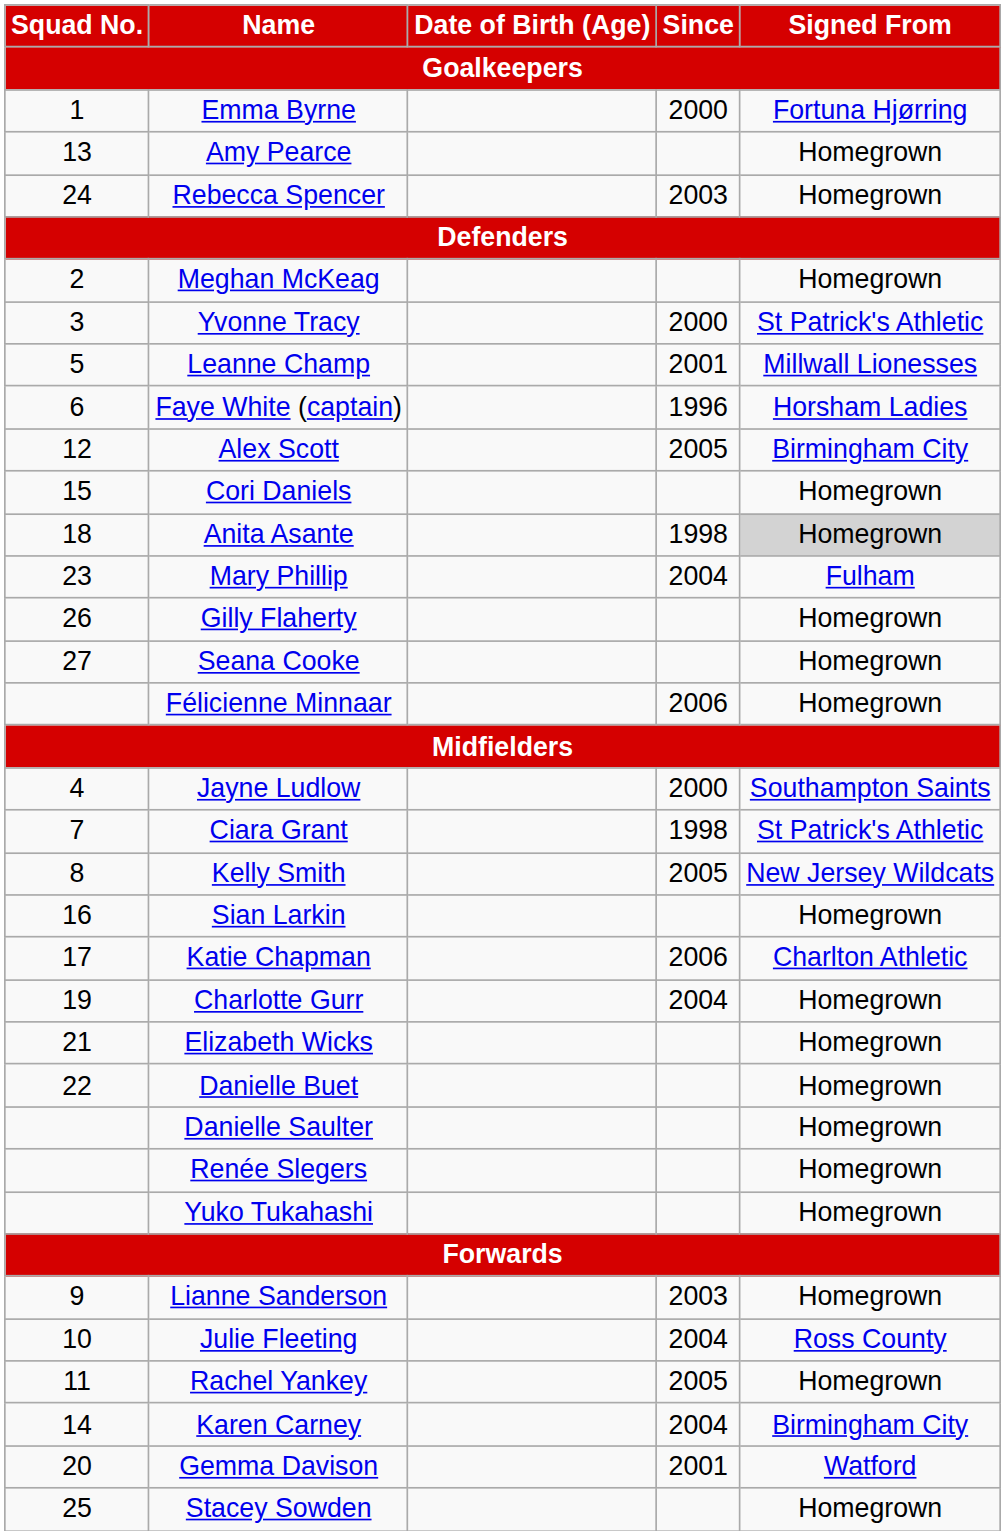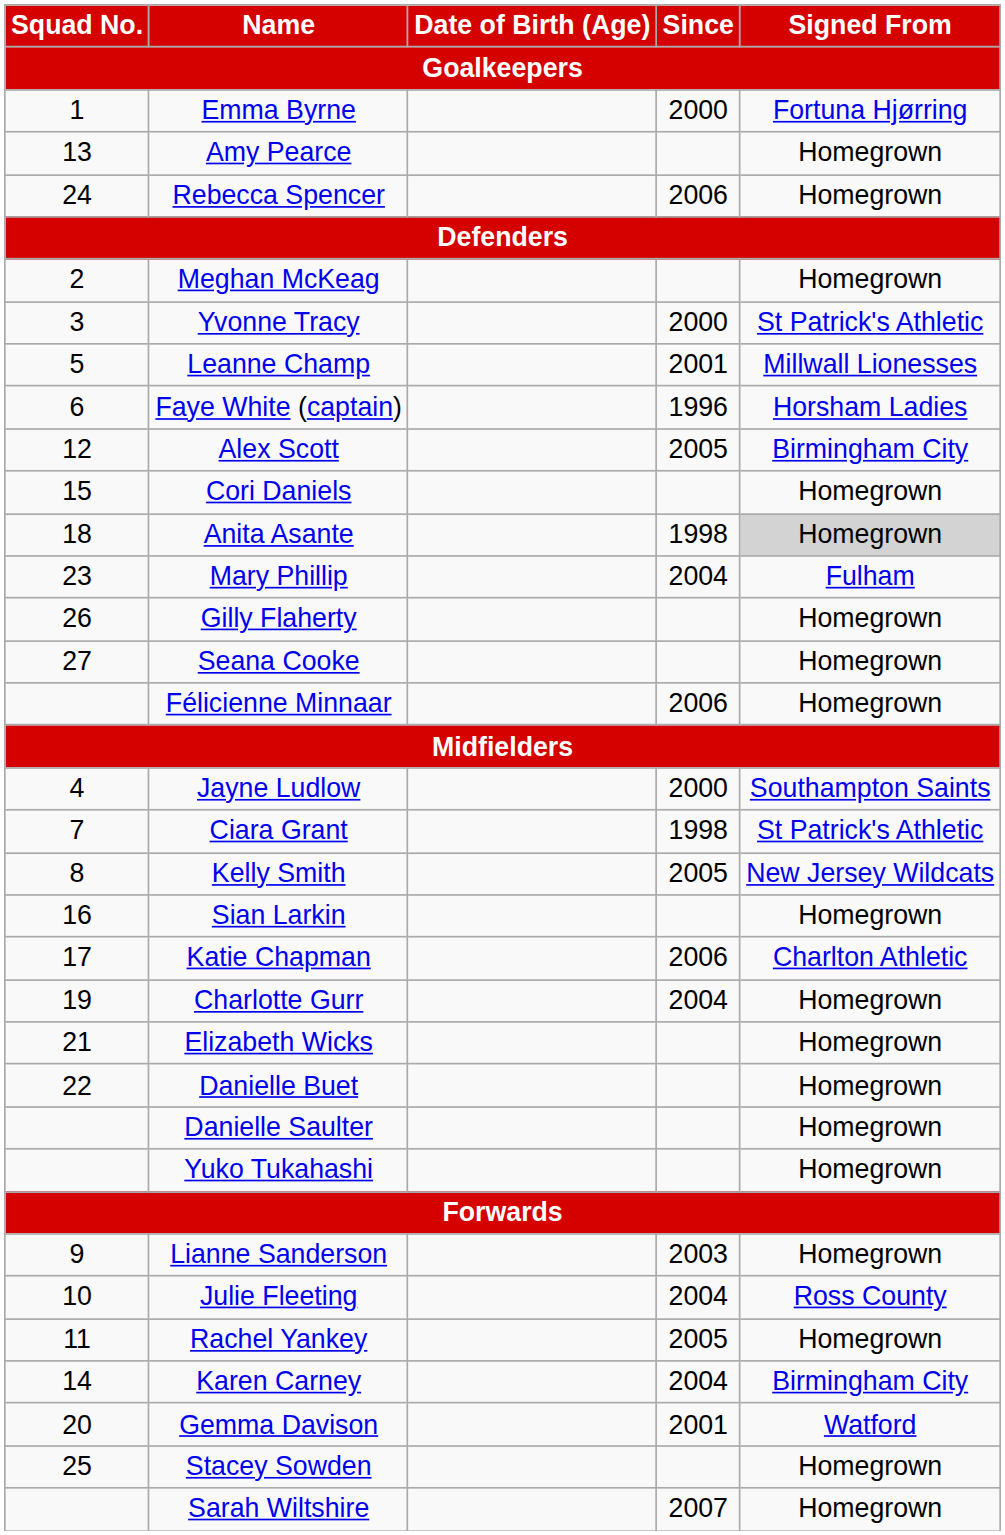(698, 195) 2003 -> (698, 195) 2006
- row: (279, 1169)
+ row: (279, 1508)
